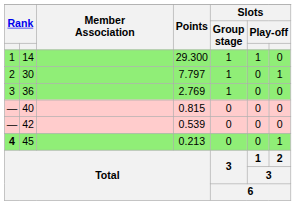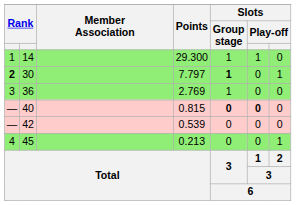(12, 74) normal -> (12, 74) bold
(229, 74) normal -> (229, 74) bold
(229, 108) normal -> (229, 108) bold
(258, 108) normal -> (258, 108) bold
(12, 141) bold -> (12, 141) normal
